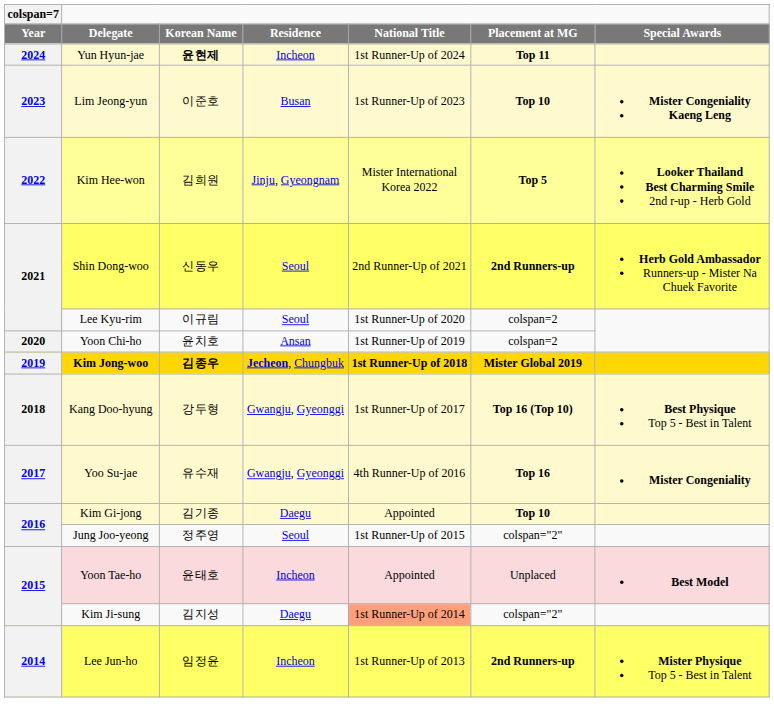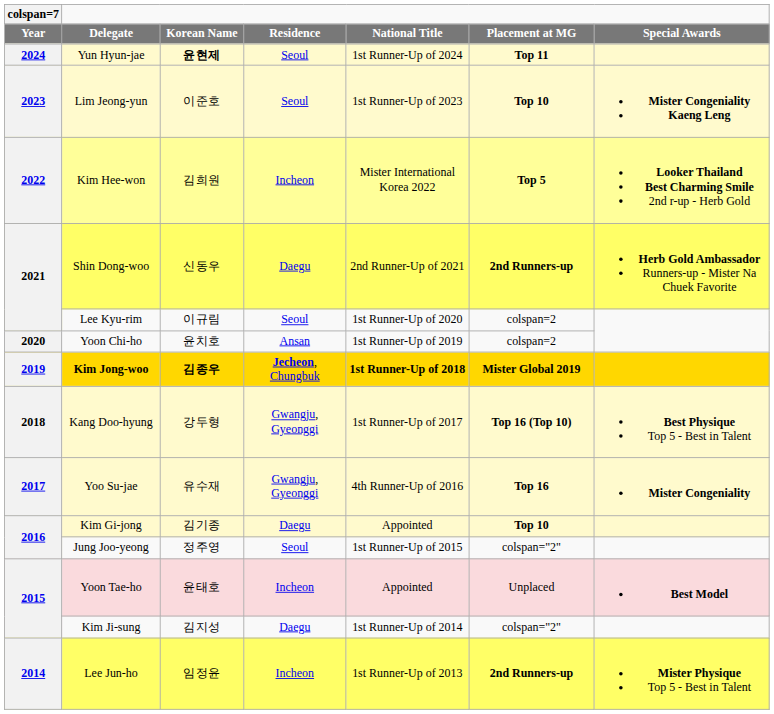(295, 54) Incheon -> (295, 54) Seoul
(295, 101) Busan -> (295, 101) Seoul
(295, 179) Jinju, Gyeongnam -> (295, 179) Incheon
(295, 265) Seoul -> (295, 265) Daegu
(409, 614) lightsalmon background -> (407, 626) no background
